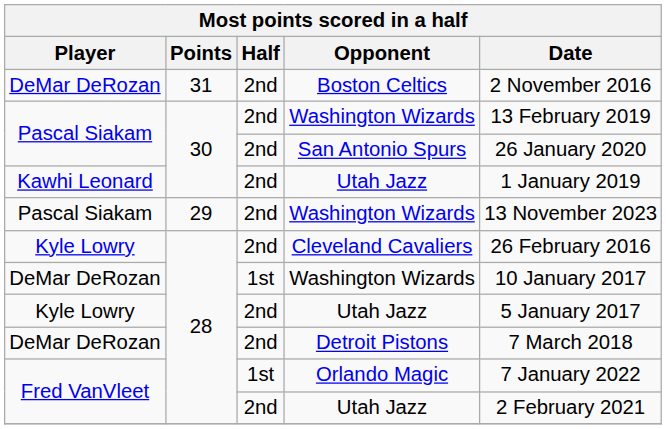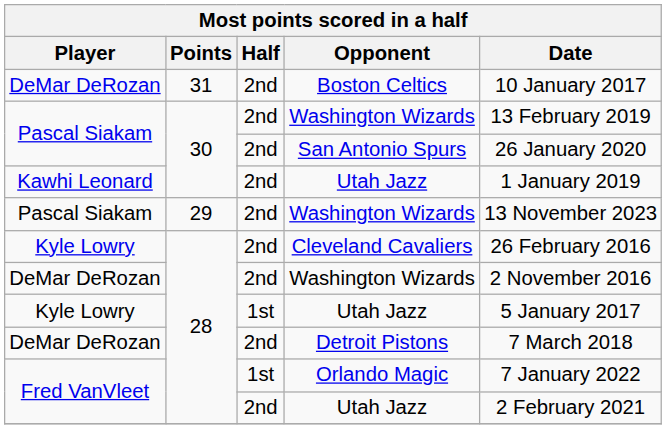(571, 85) 2 November 2016 -> (571, 85) 10 January 2017
(261, 278) 1st -> (261, 278) 2nd
(571, 278) 10 January 2017 -> (571, 278) 2 November 2016
(261, 310) 2nd -> (261, 310) 1st
